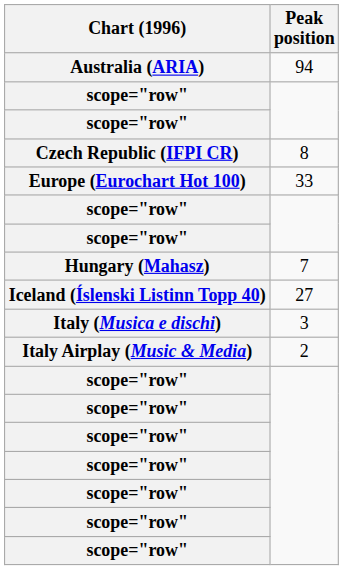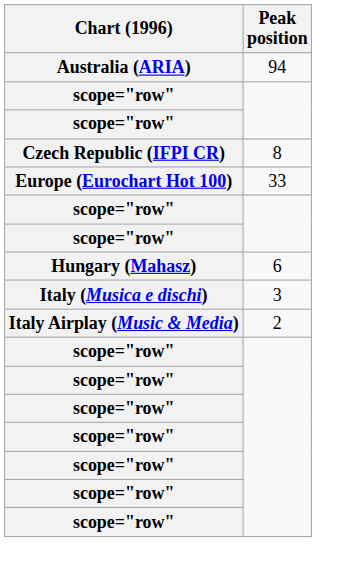(304, 266) 7 -> (277, 266) 6
- row: (137, 294)
